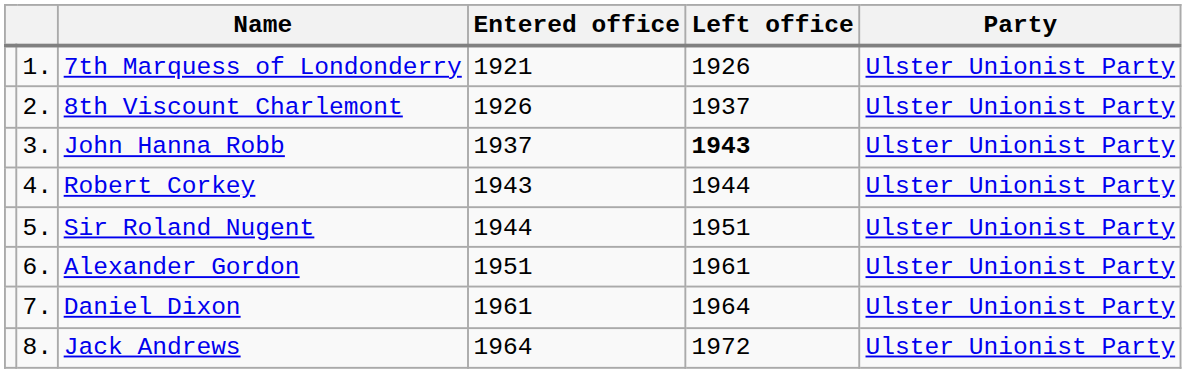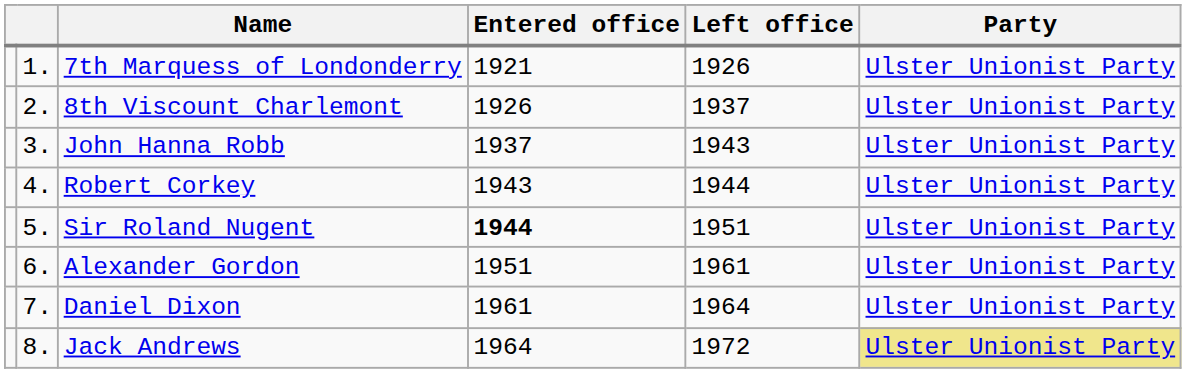(721, 147) bold -> (721, 147) normal
(503, 227) normal -> (503, 227) bold
(1020, 347) no background -> (1020, 347) khaki background
